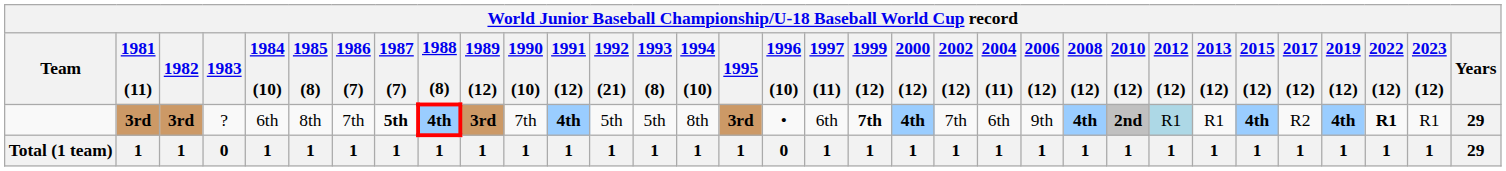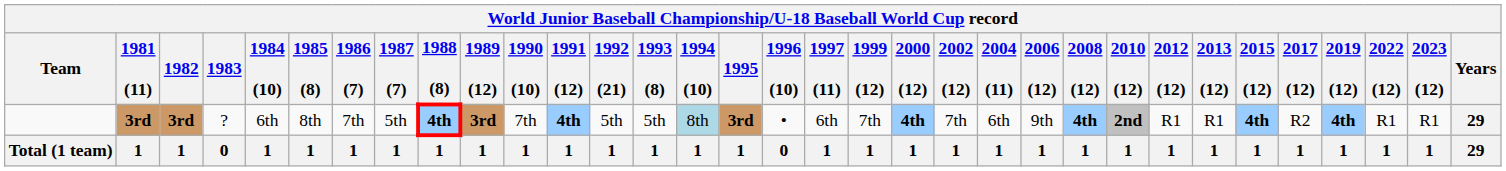(396, 119) bold -> (396, 119) normal
(698, 119) no background -> (698, 119) lightblue background
(870, 119) bold -> (870, 119) normal
(1171, 119) lightblue background -> (1171, 119) no background
(1386, 119) bold -> (1386, 119) normal
